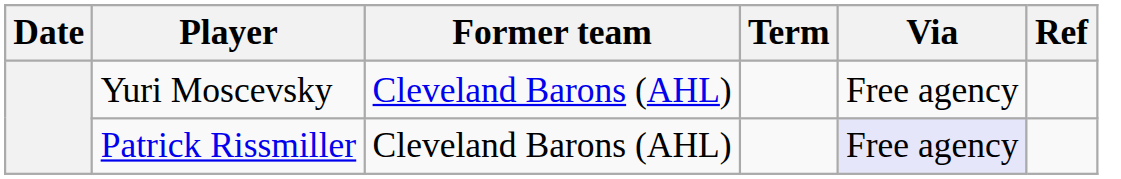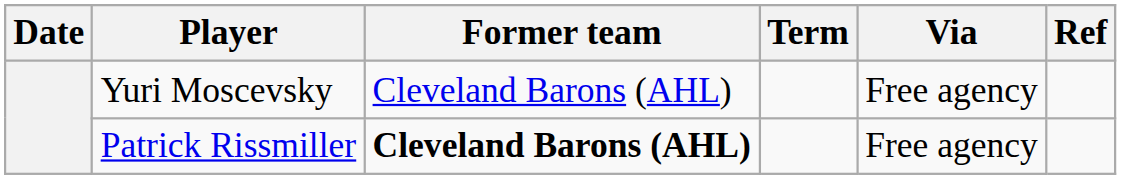(552, 145) normal -> (562, 145) bold
(932, 145) lavender background -> (951, 145) no background
